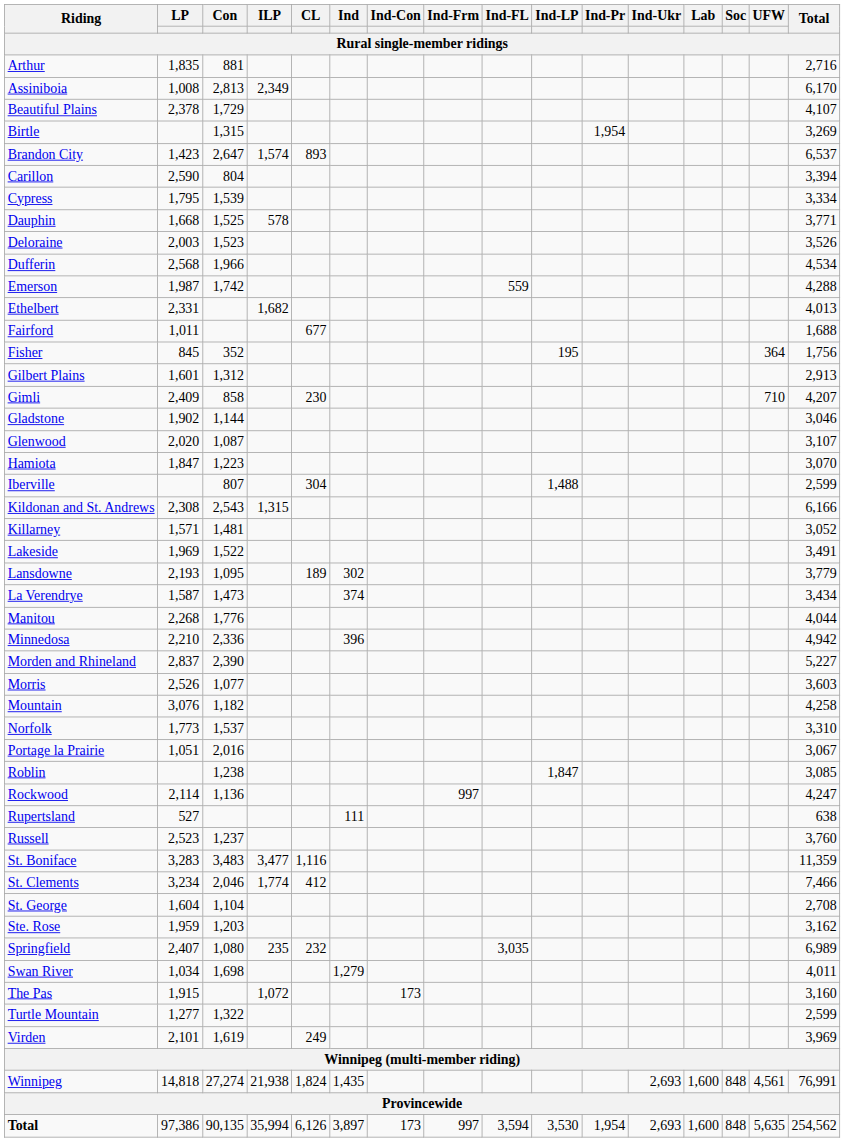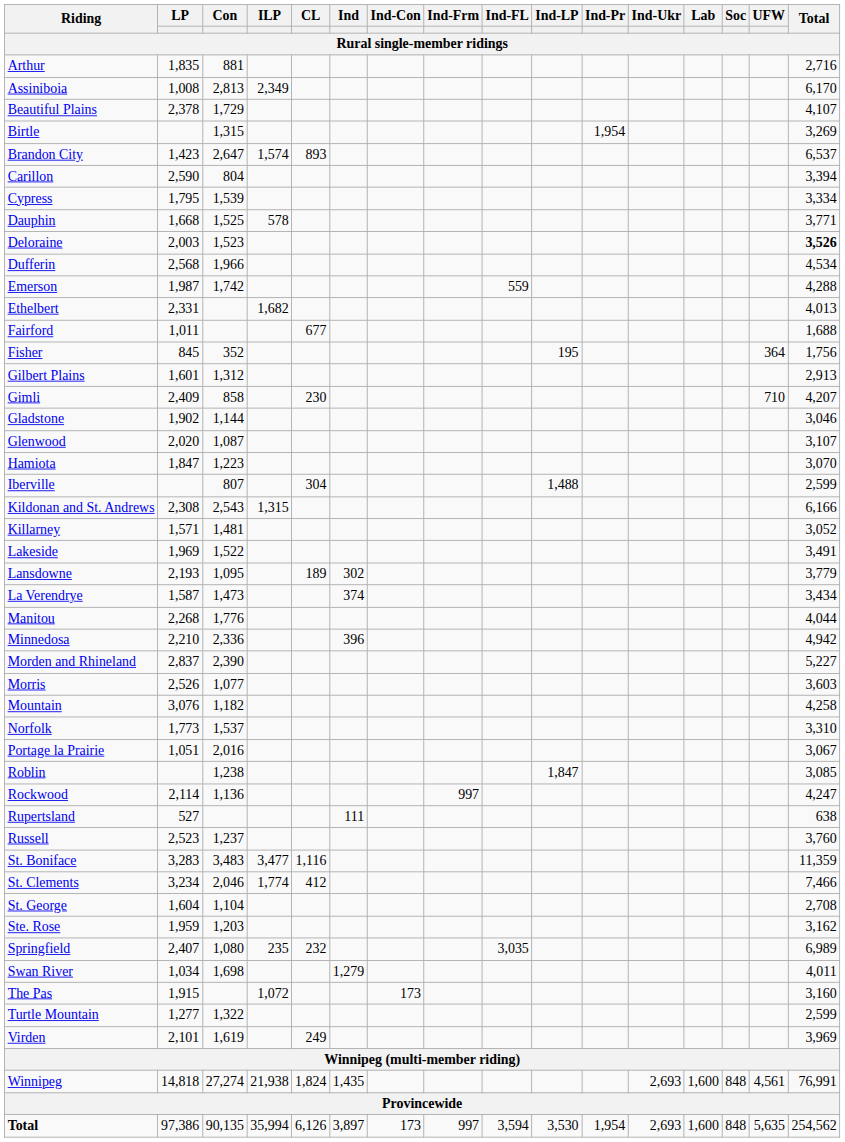(821, 242) normal -> (821, 242) bold
